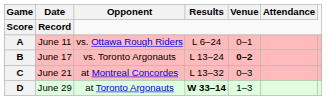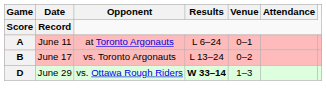(130, 42) vs. Ottawa Rough Riders -> (130, 42) at Toronto Argonauts
(244, 57) bold -> (244, 57) normal
- row: (20, 73)
(130, 88) at Toronto Argonauts -> (130, 73) vs. Ottawa Rough Riders
